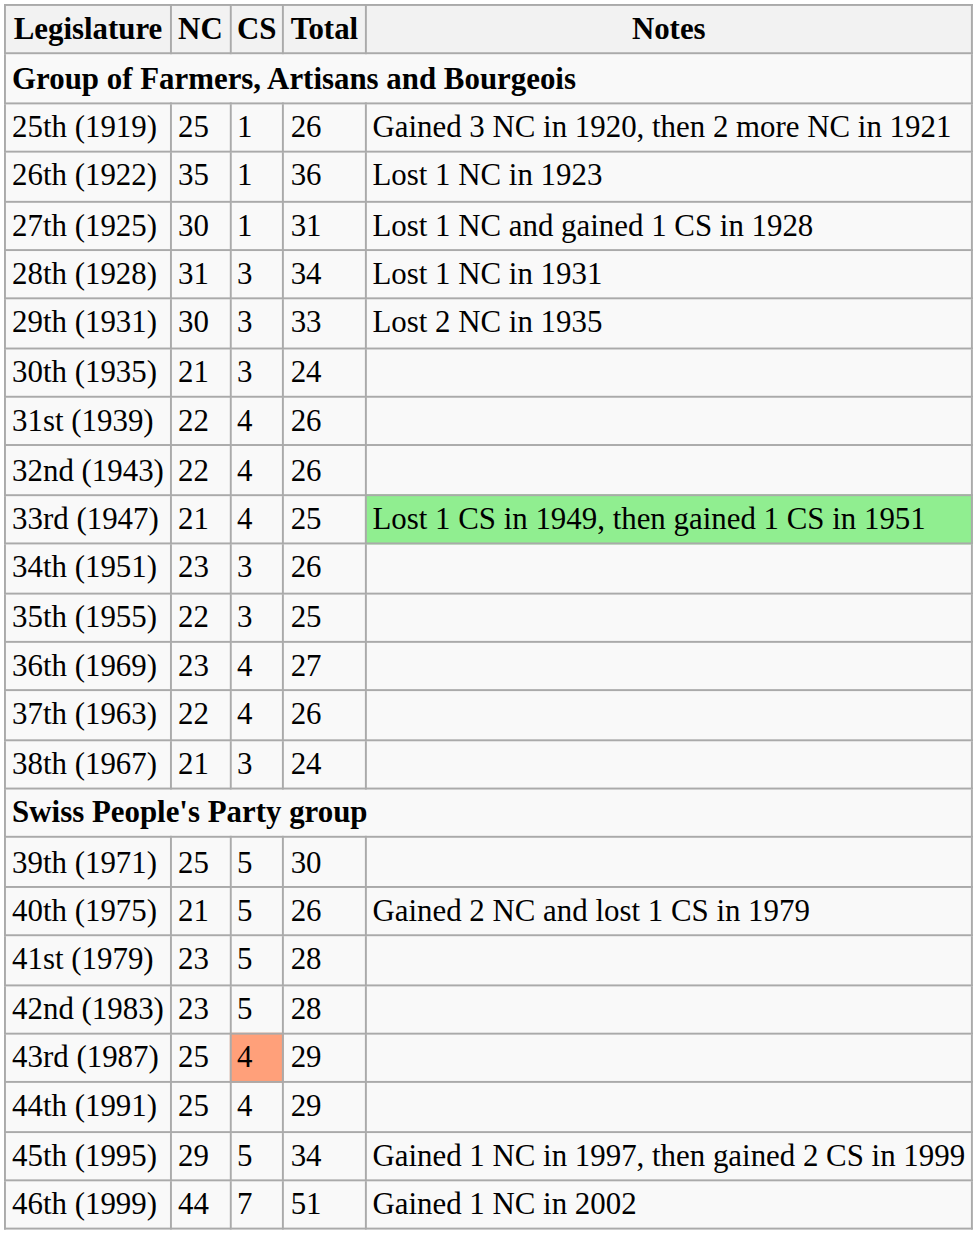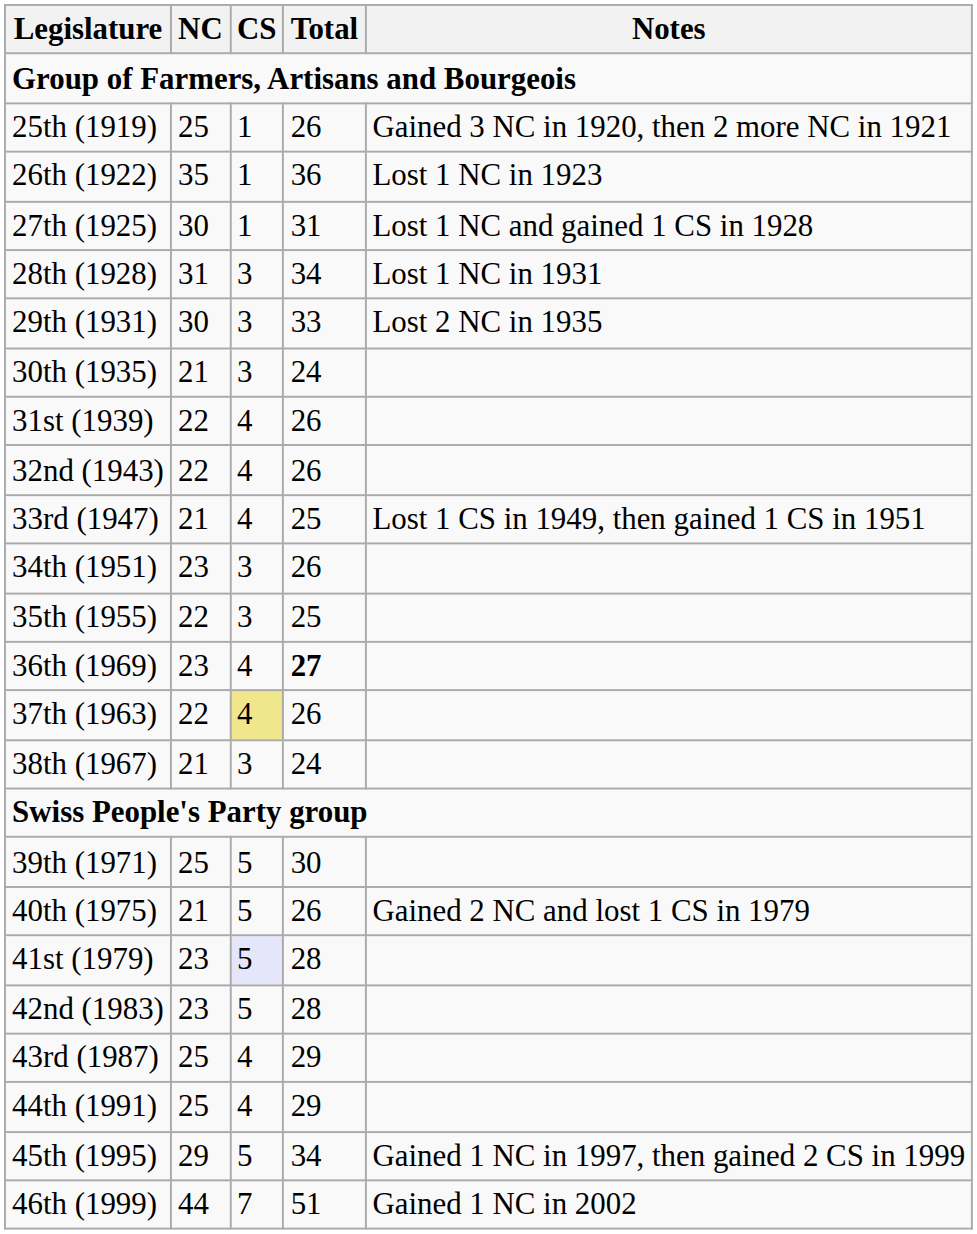(649, 518) lightgreen background -> (649, 518) no background
(306, 665) normal -> (306, 665) bold
(245, 714) no background -> (245, 714) khaki background
(245, 959) no background -> (245, 959) lavender background
(245, 1057) lightsalmon background -> (245, 1057) no background
